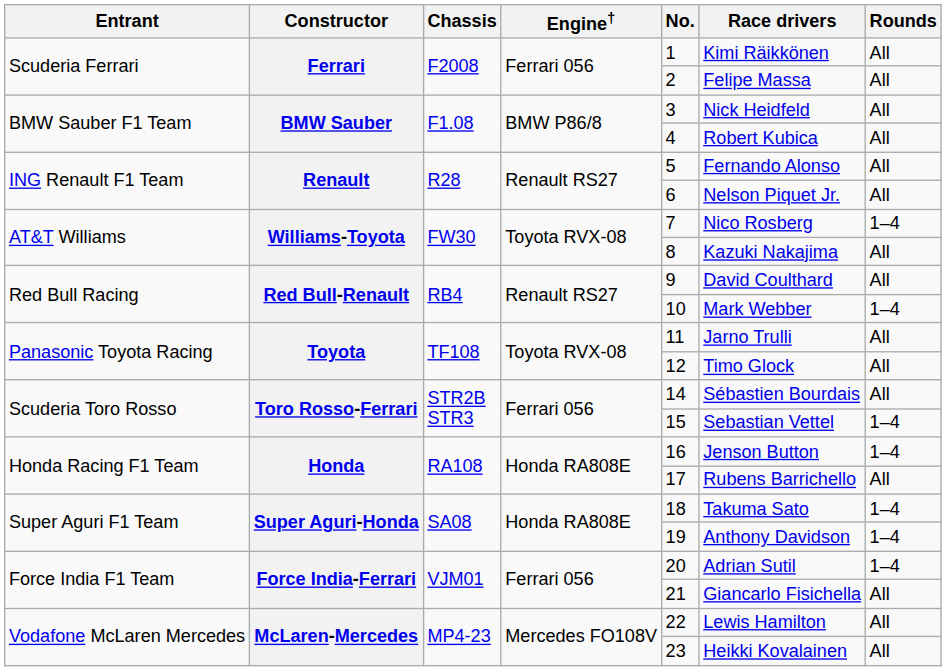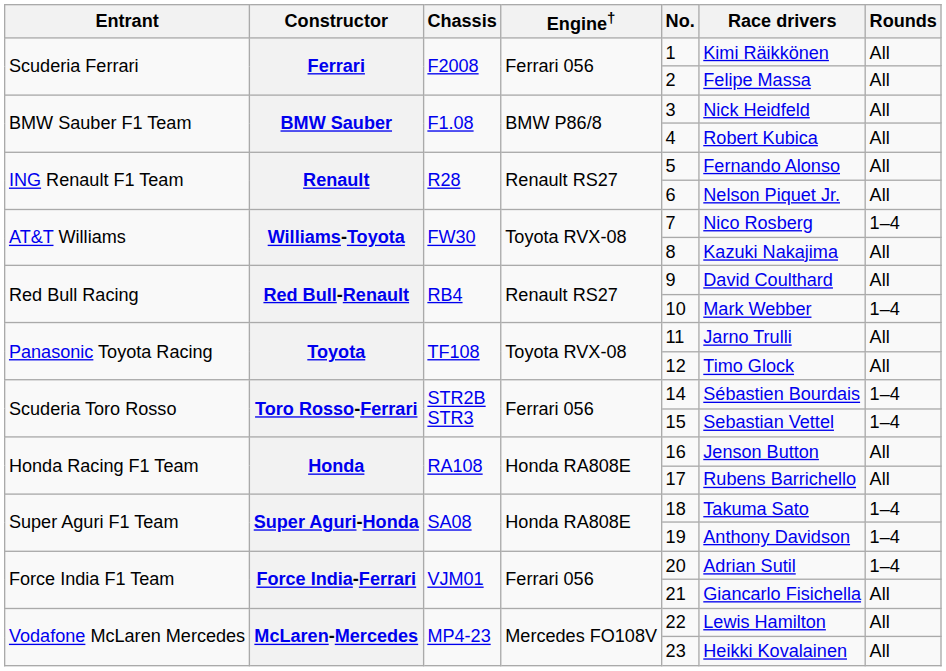(880, 394) All -> (885, 394) 1–4
(885, 451) 1–4 -> (880, 451) All
